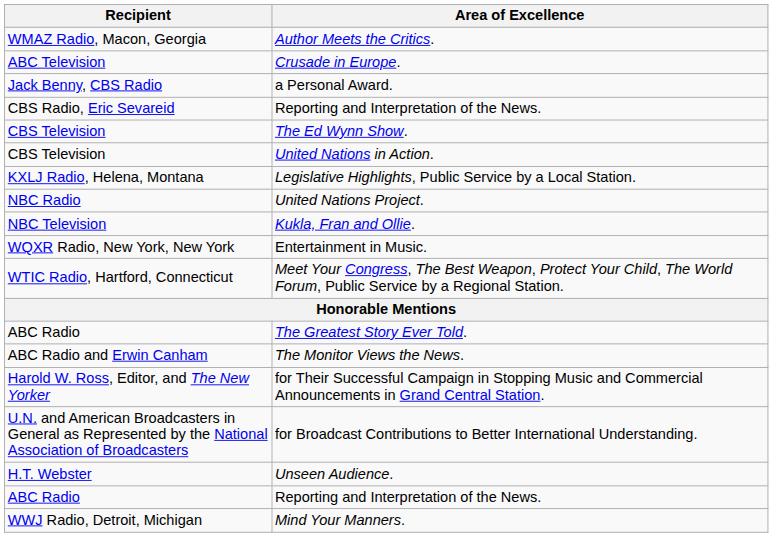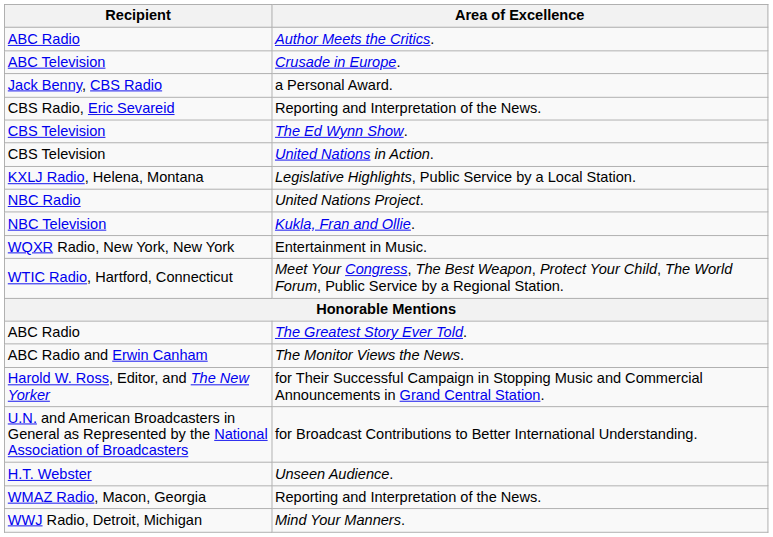(107, 39) WMAZ Radio, Macon, Georgia -> (44, 39) ABC Radio
(44, 497) ABC Radio -> (107, 497) WMAZ Radio, Macon, Georgia
